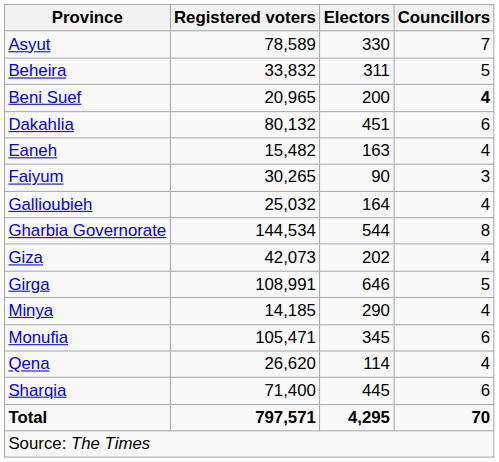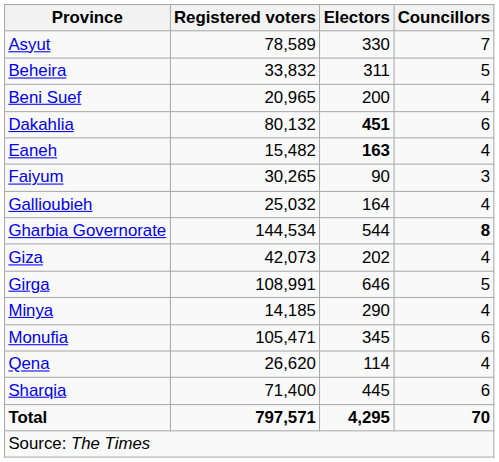(485, 97) bold -> (485, 97) normal
(376, 124) normal -> (376, 124) bold
(376, 151) normal -> (376, 151) bold
(485, 230) normal -> (485, 230) bold
